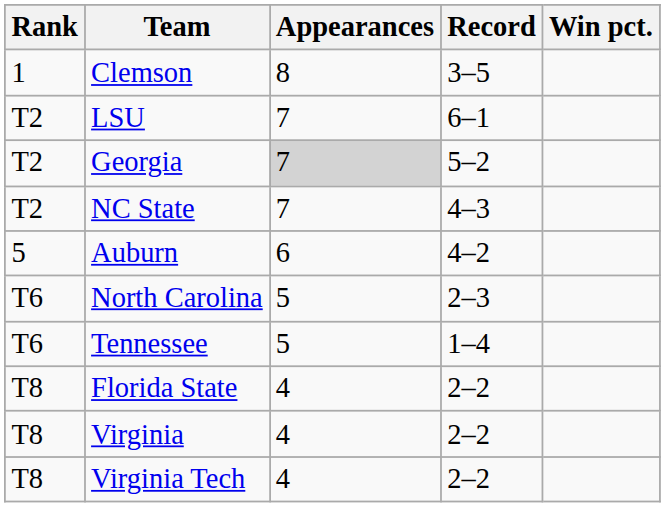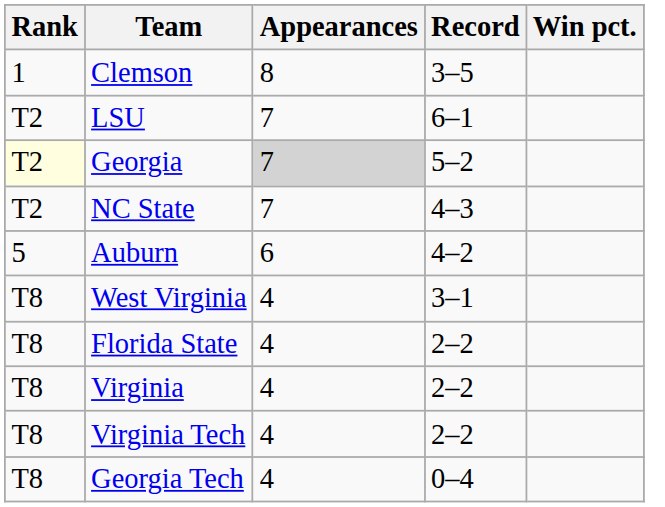(27, 162) no background -> (27, 162) lightyellow background
- row: (177, 298)
- row: (149, 343)
+ row: (169, 298)
+ row: (167, 478)
